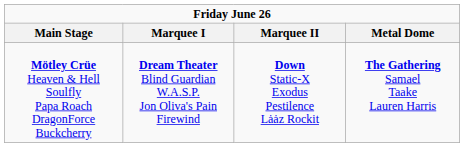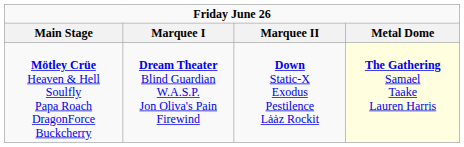(403, 85) no background -> (403, 85) lightyellow background
